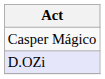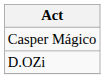(27, 62) lavender background -> (27, 62) no background
